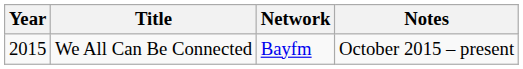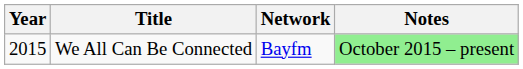(427, 49) no background -> (427, 49) lightgreen background
